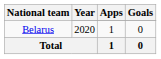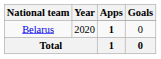(111, 29) normal -> (111, 29) bold
